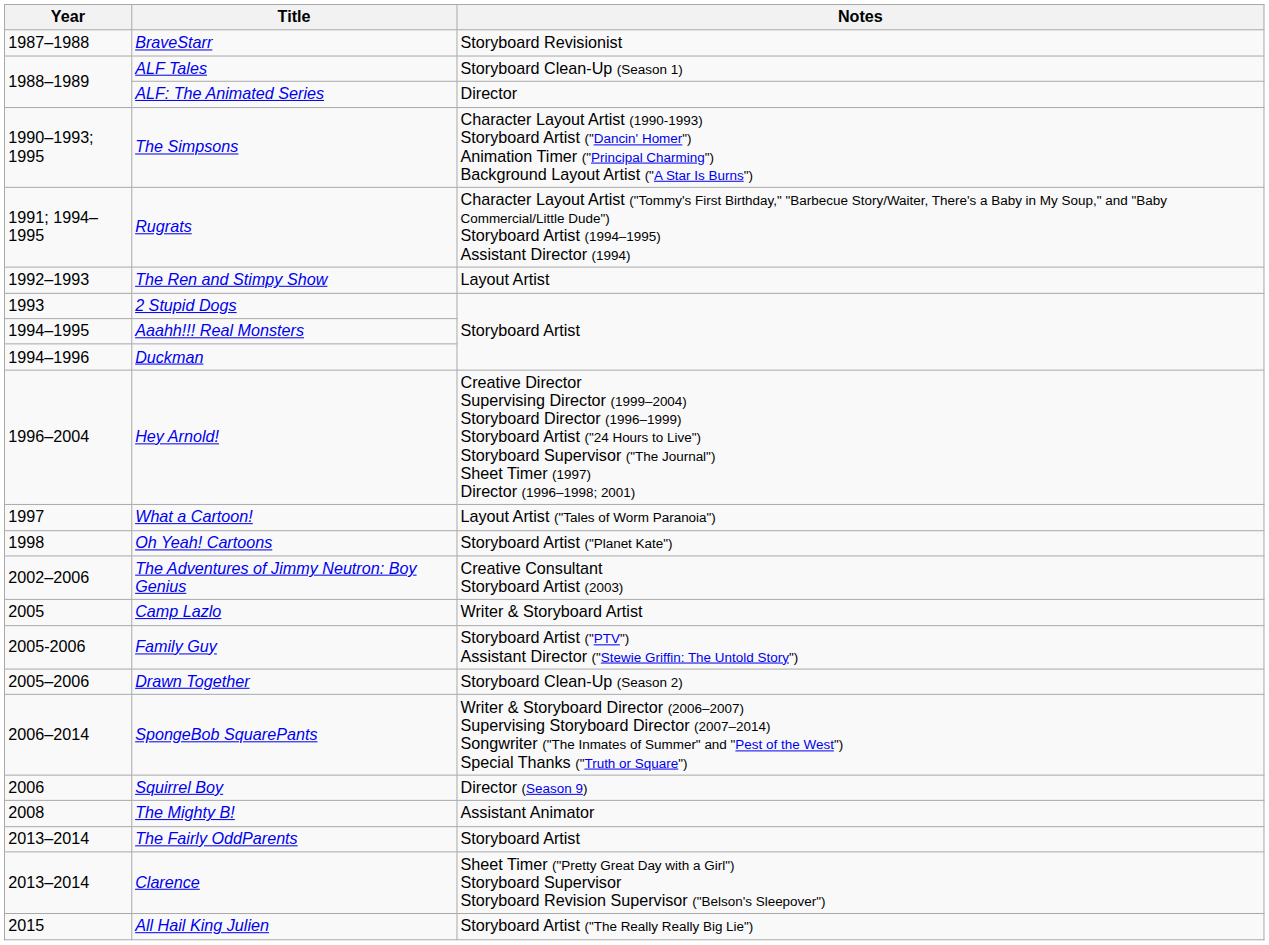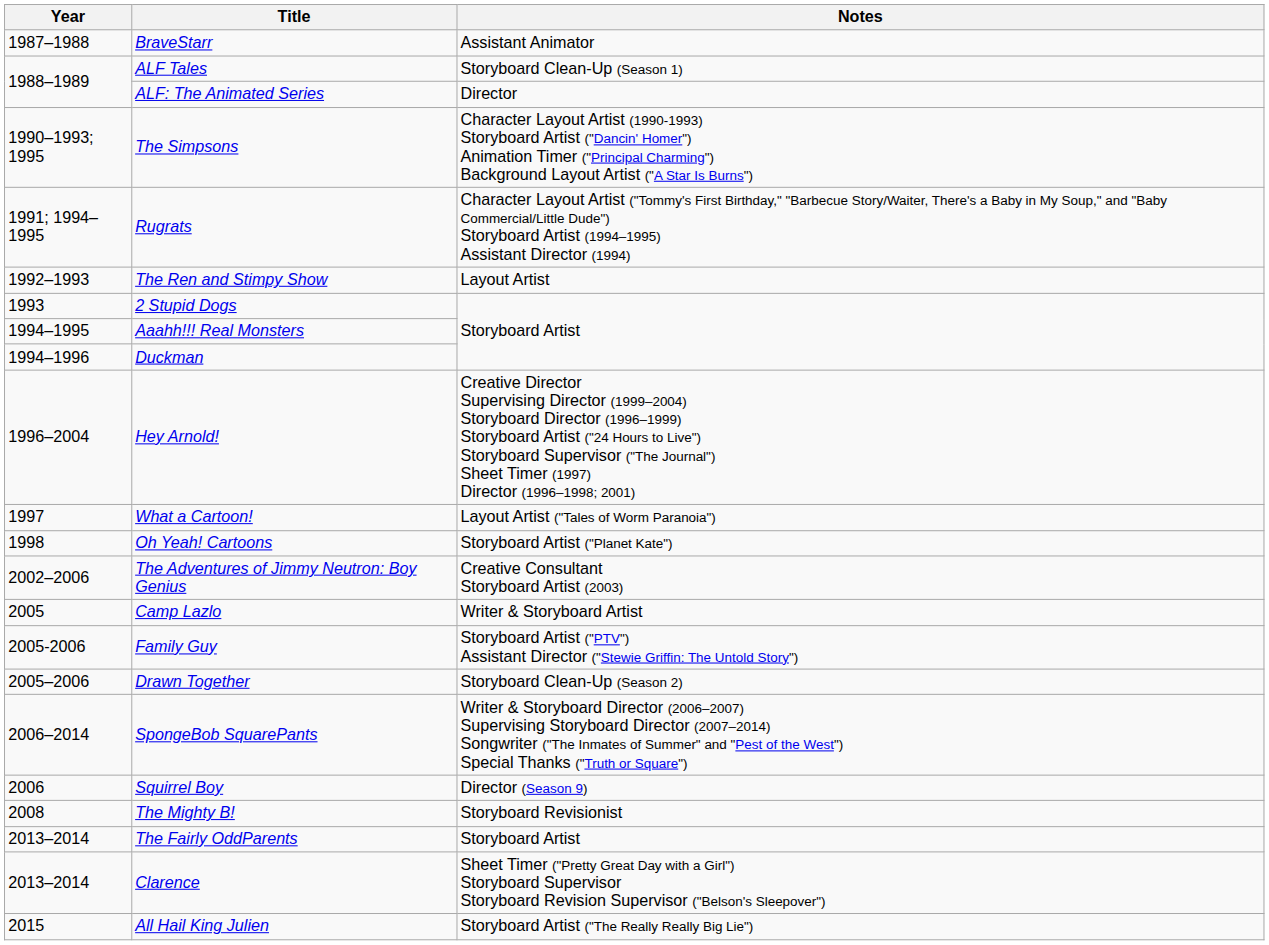(541, 42) Storyboard Revisionist -> (527, 42) Assistant Animator
(527, 813) Assistant Animator -> (541, 813) Storyboard Revisionist
